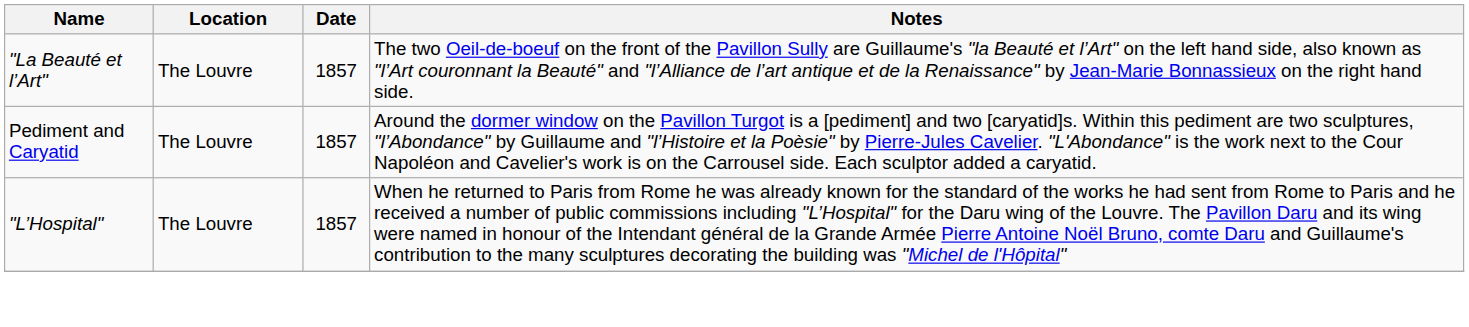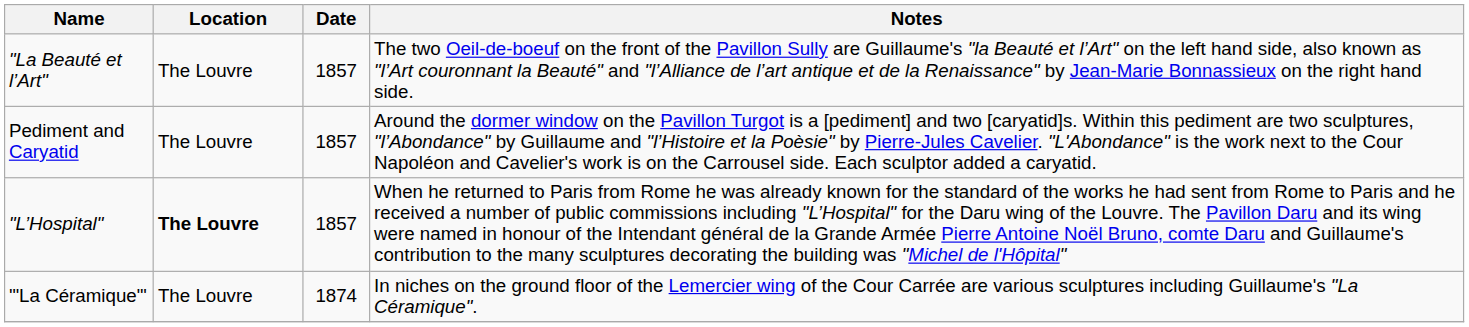(205, 224) normal -> (208, 224) bold
+ row: (78, 296)
